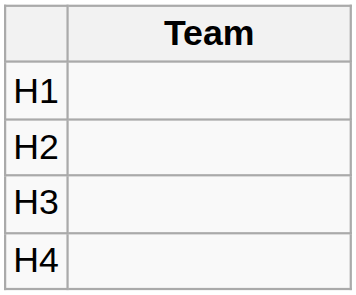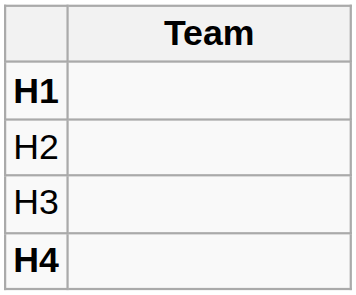(36, 90) normal -> (36, 90) bold
(36, 259) normal -> (36, 259) bold
